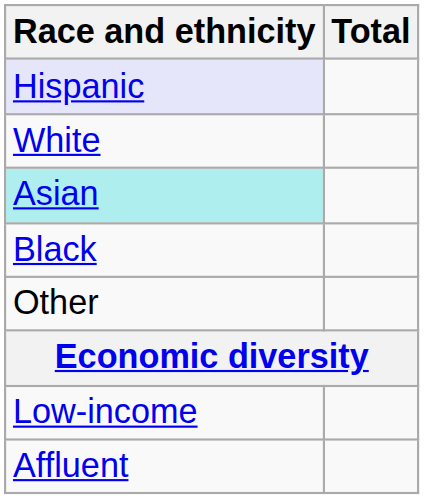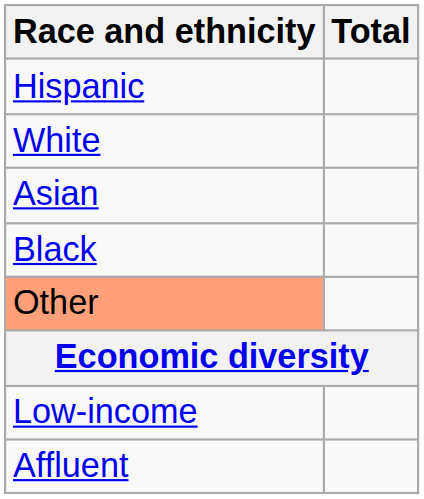(79, 85) lavender background -> (79, 85) no background
(56, 194) paleturquoise background -> (56, 194) no background
(56, 303) no background -> (56, 303) lightsalmon background
